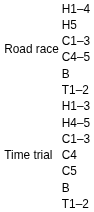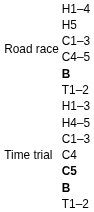(66, 74) normal -> (66, 74) bold
(69, 171) normal -> (69, 171) bold
(66, 188) normal -> (66, 188) bold
